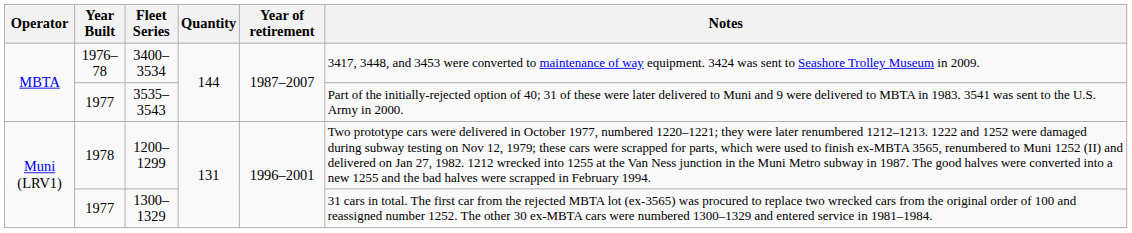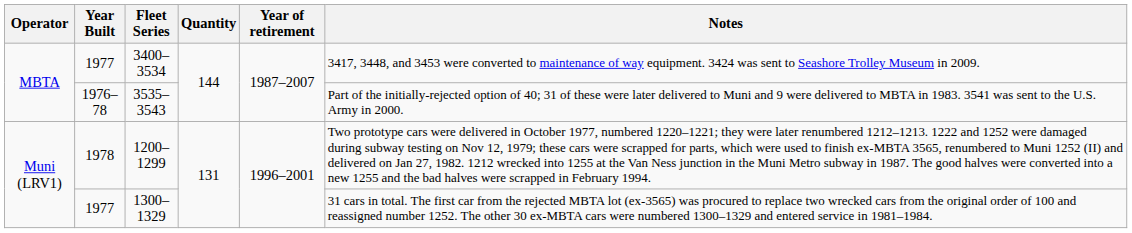(100, 63) 1976–78 -> (100, 63) 1977
(100, 102) 1977 -> (100, 102) 1976–78
